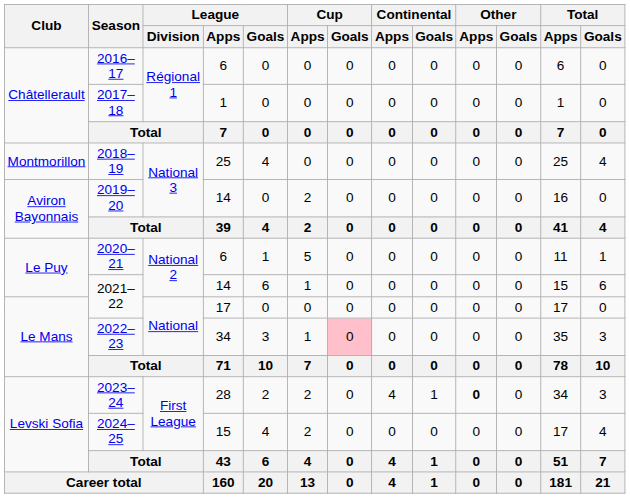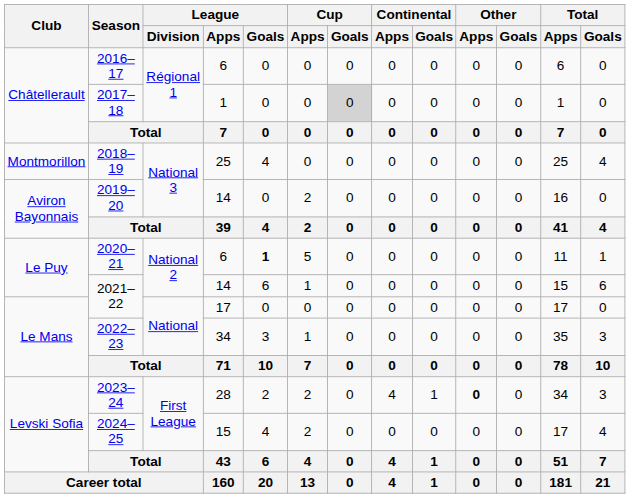(350, 102) no background -> (350, 102) lightgrey background
(265, 256) normal -> (265, 256) bold
(350, 336) pink background -> (350, 336) no background
